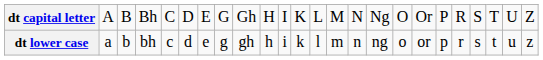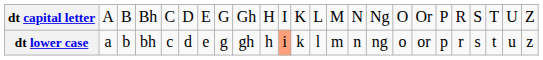(285, 42) no background -> (285, 42) lightsalmon background
